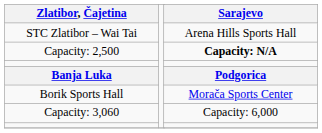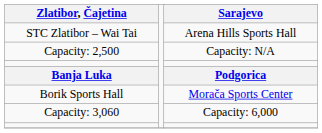(241, 51) bold -> (241, 51) normal
